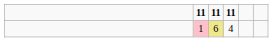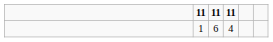(201, 28) pink background -> (201, 28) no background
(216, 28) khaki background -> (216, 28) no background
